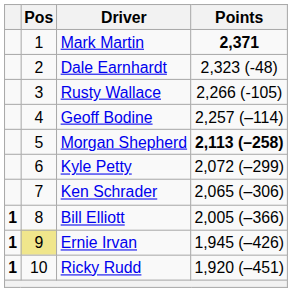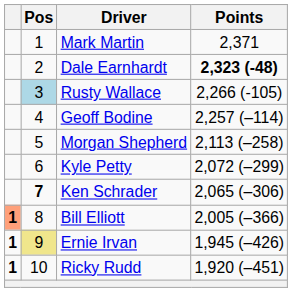(239, 42) bold -> (239, 42) normal
(239, 67) normal -> (239, 67) bold
(39, 92) no background -> (39, 92) lightblue background
(239, 142) bold -> (239, 142) normal
(39, 192) normal -> (39, 192) bold
(13, 217) no background -> (13, 217) lightsalmon background
